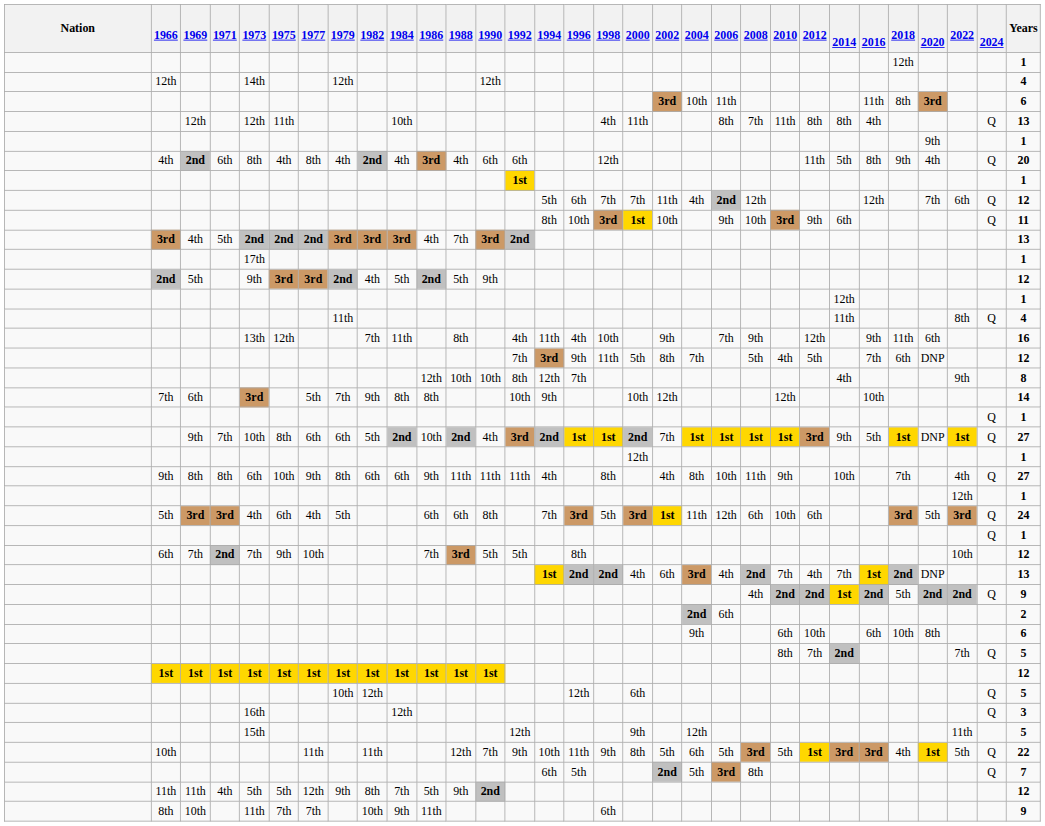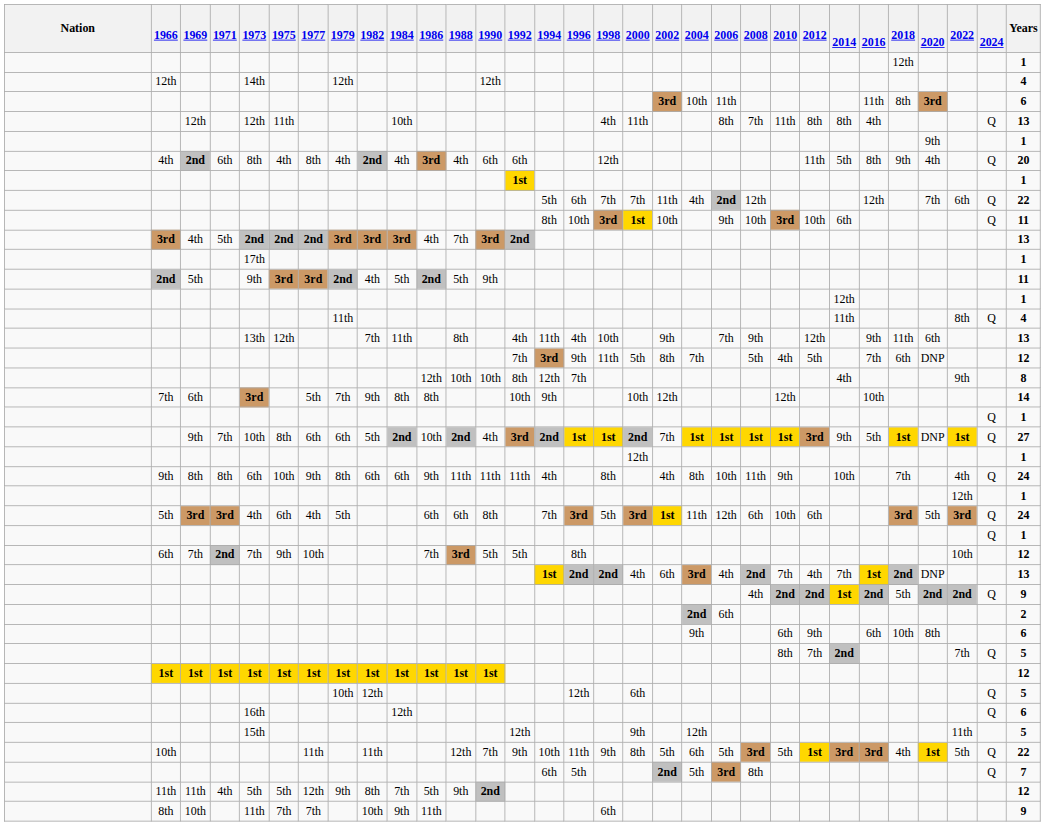(1023, 200) 12 -> (1023, 200) 22
(815, 220) 9th -> (815, 220) 10th
(1023, 279) 12 -> (1023, 279) 11
(1023, 338) 16 -> (1023, 338) 13
(1023, 476) 27 -> (1023, 476) 24
(815, 634) 10th -> (815, 634) 9th
(1023, 713) 3 -> (1023, 713) 6
